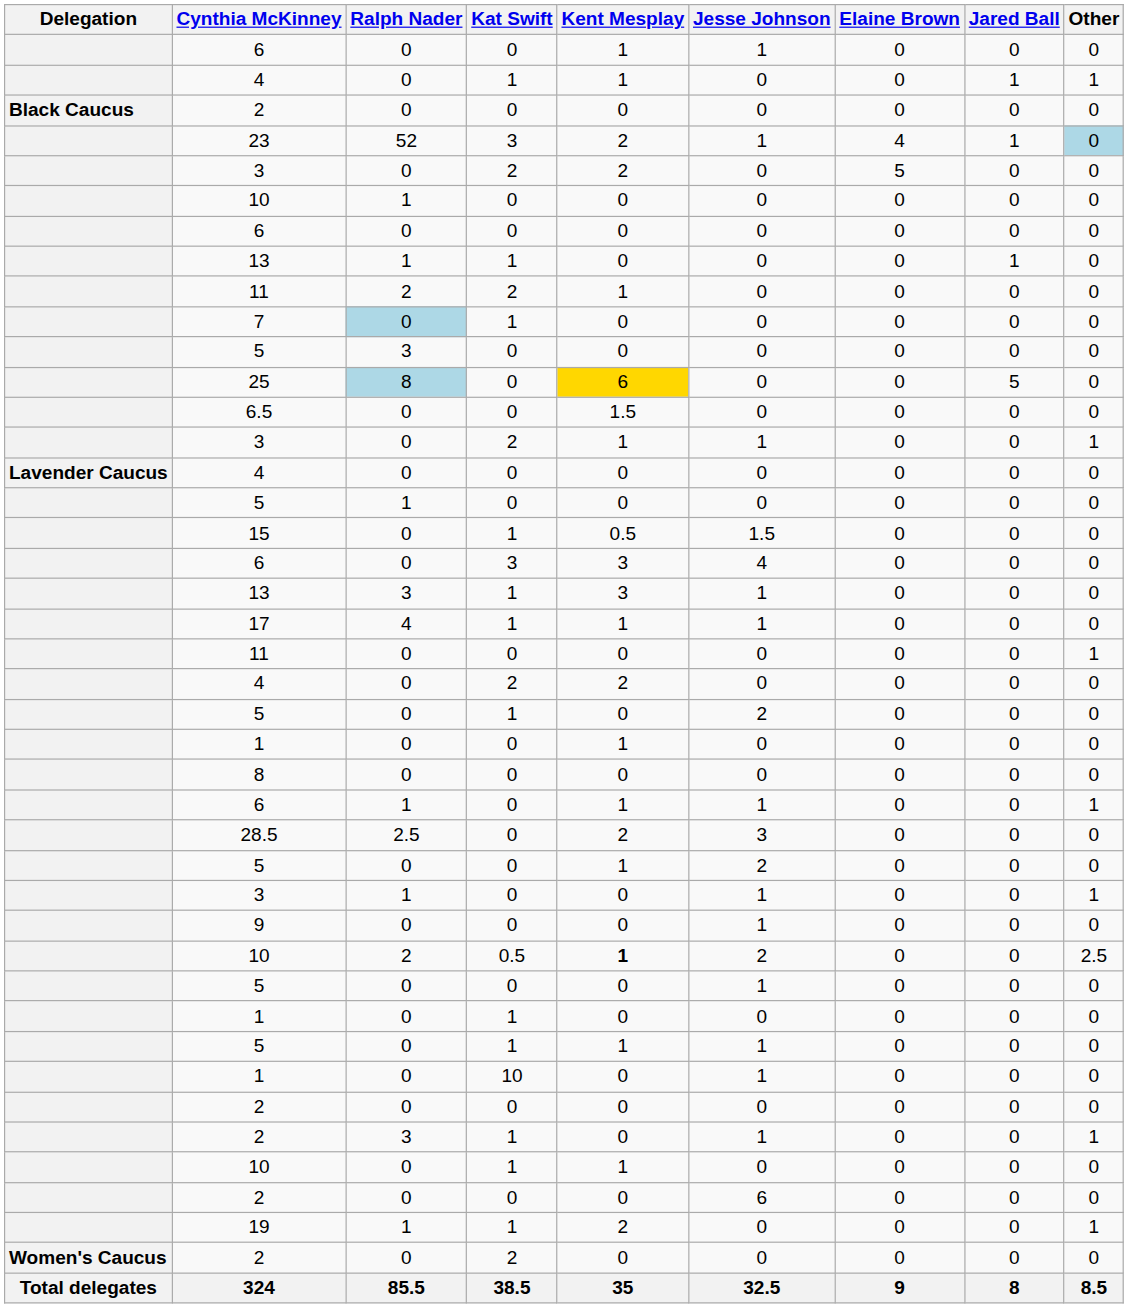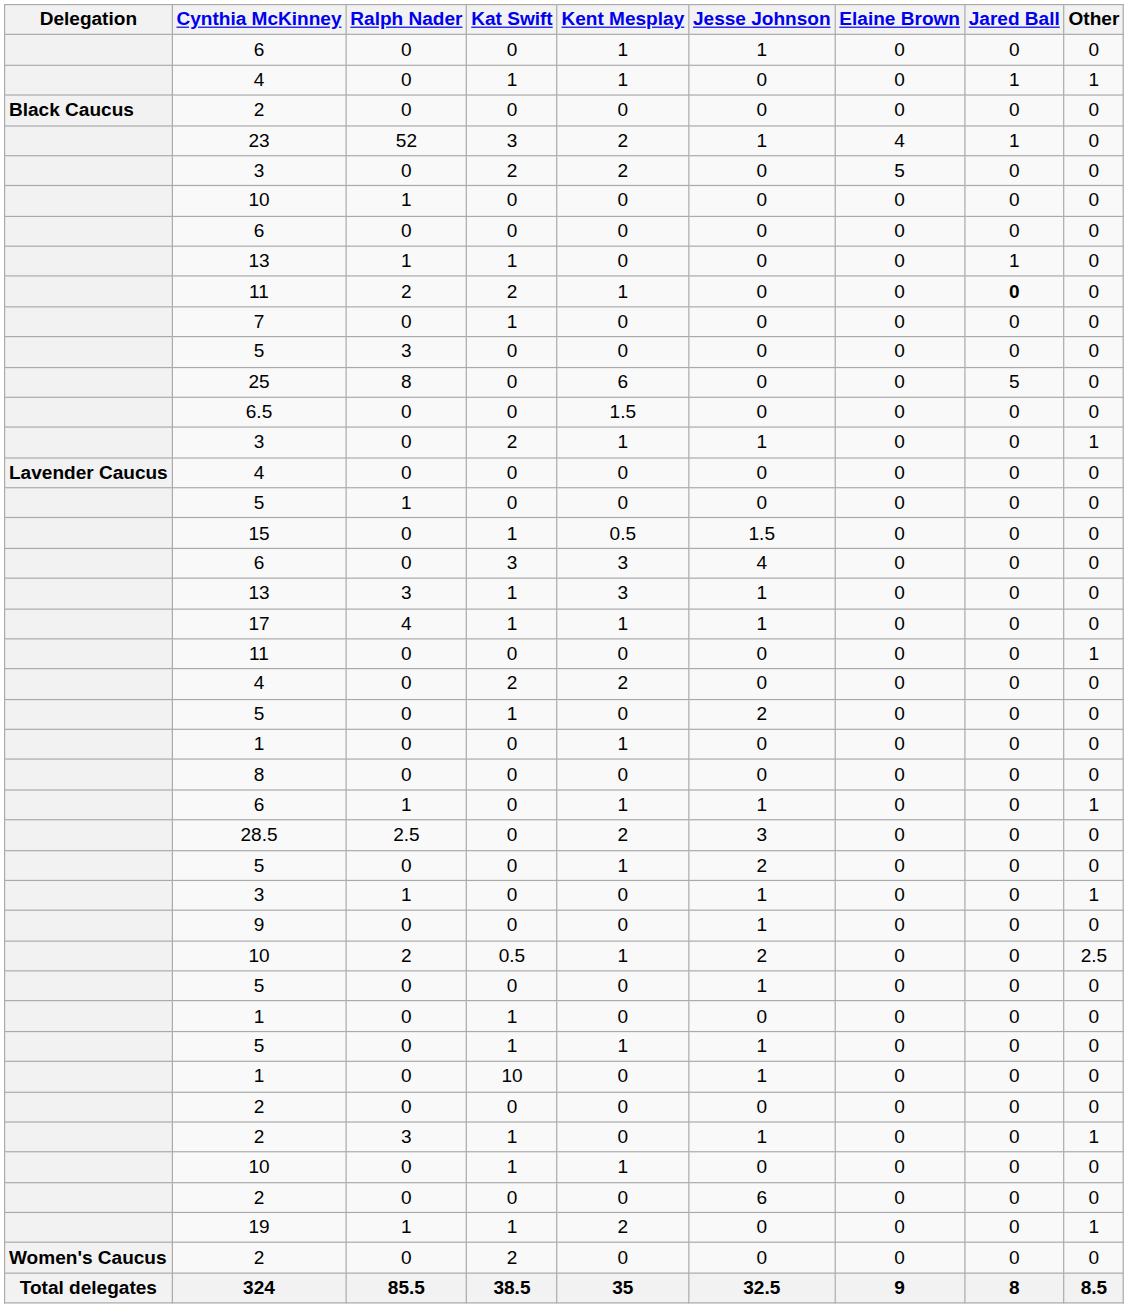(1094, 140) lightblue background -> (1094, 140) no background
(1014, 291) normal -> (1014, 291) bold
(406, 321) lightblue background -> (406, 321) no background
(406, 381) lightblue background -> (406, 381) no background
(623, 381) gold background -> (623, 381) no background
(623, 955) bold -> (623, 955) normal
